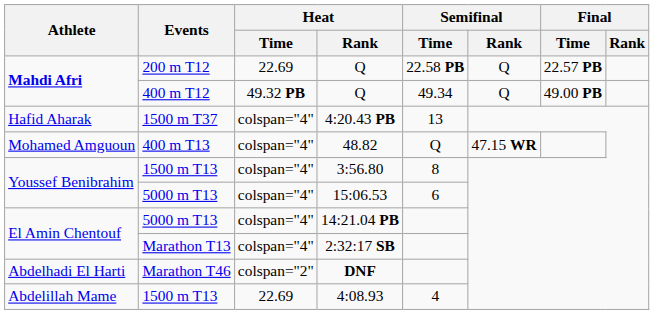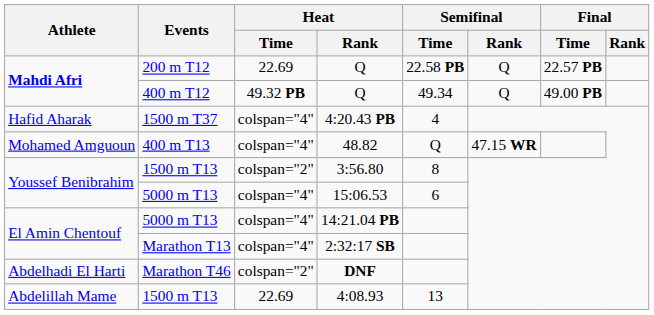(435, 119) 13 -> (435, 119) 4
(276, 170) colspan="4" -> (276, 170) colspan="2"
(435, 297) 4 -> (435, 297) 13
